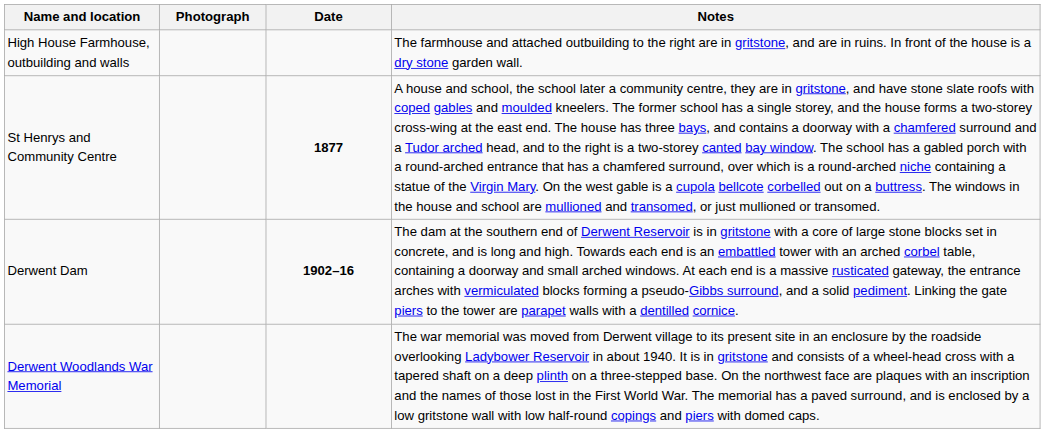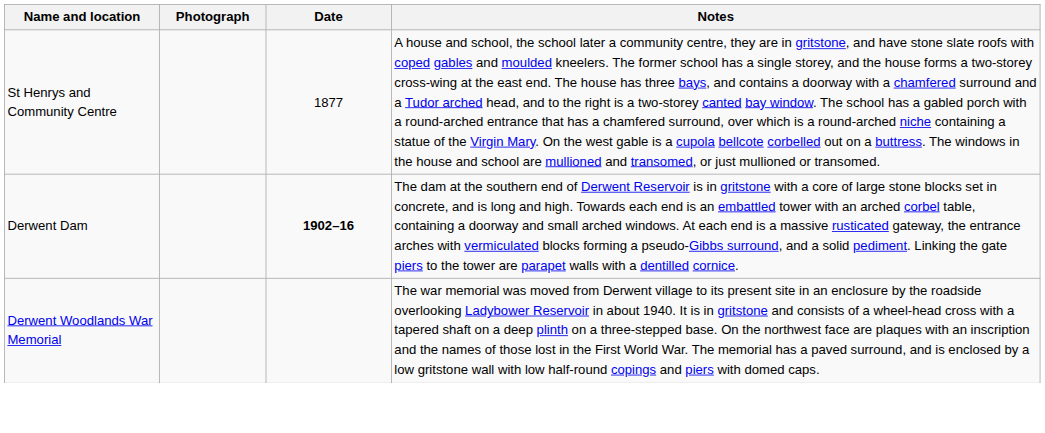- row: (79, 52)
(328, 147) bold -> (328, 102) normal
